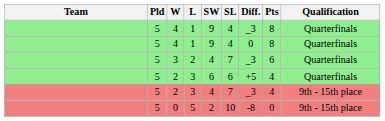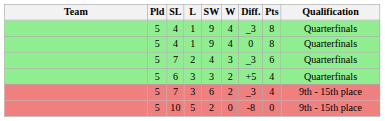columns swapped: (175, 12) <-> (230, 12)
(211, 76) 6 -> (211, 76) 3
(211, 92) 4 -> (211, 92) 6
